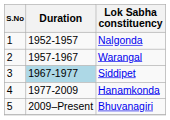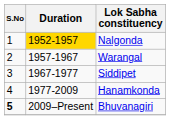(53, 40) no background -> (53, 40) gold background
(53, 73) lightblue background -> (53, 73) no background
(10, 106) normal -> (10, 106) bold
